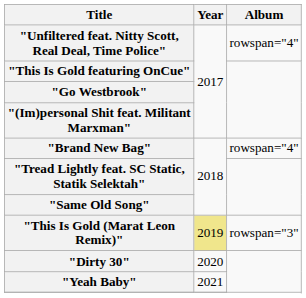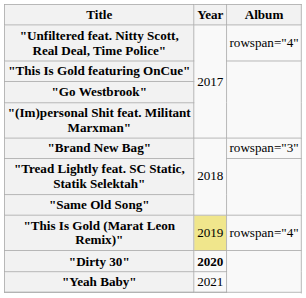(264, 148) rowspan="4" -> (264, 148) rowspan="3"
(264, 233) rowspan="3" -> (264, 233) rowspan="4"
(210, 261) normal -> (210, 261) bold
